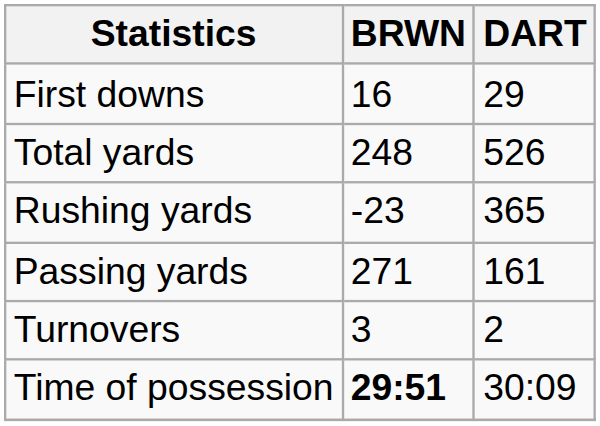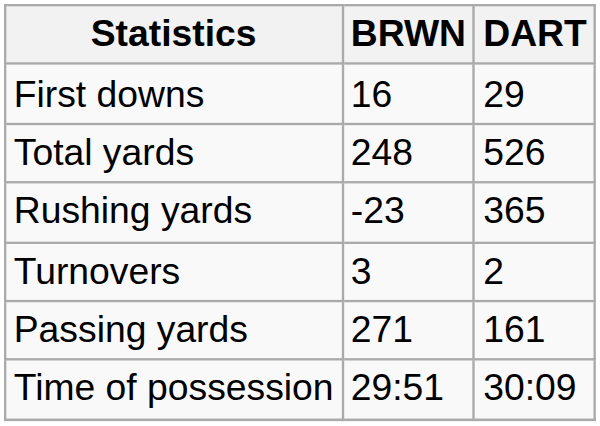rows swapped: (131, 270) <-> (97, 329)
(398, 388) bold -> (397, 388) normal
